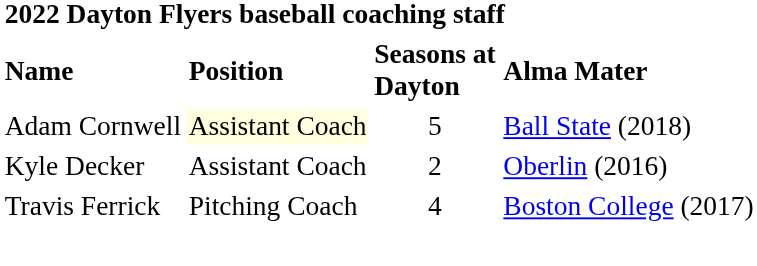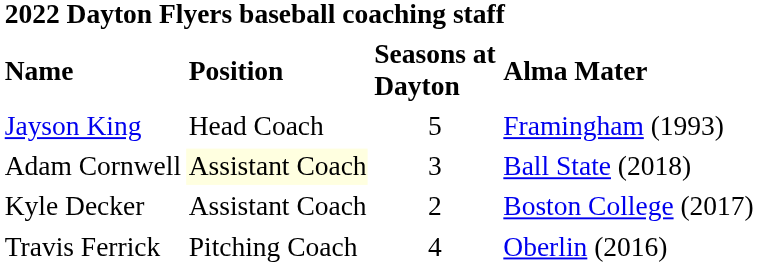+ row: (73, 126)
(435, 126) 5 -> (435, 166) 3
(585, 166) Oberlin (2016) -> (629, 206) Boston College (2017)
(629, 206) Boston College (2017) -> (585, 246) Oberlin (2016)
